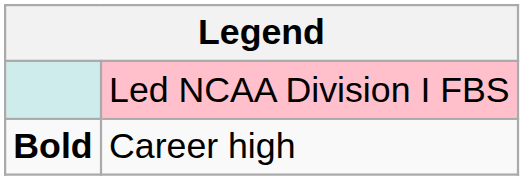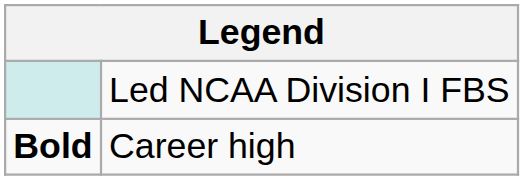(309, 89) pink background -> (309, 89) no background
